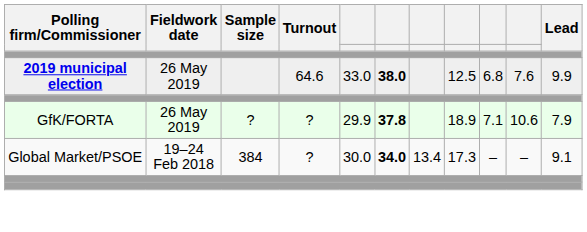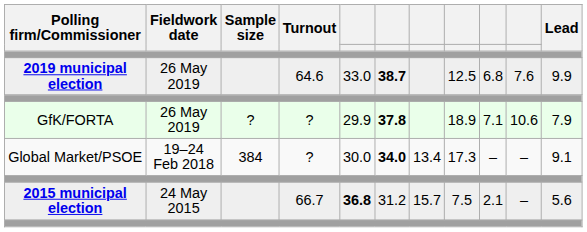(392, 76) 38.0 -> (392, 76) 38.7
+ row: (75, 201)
